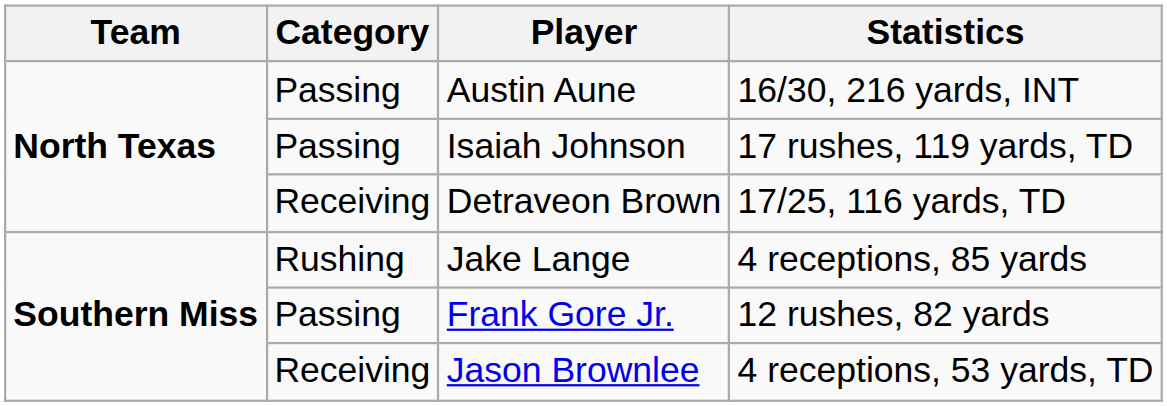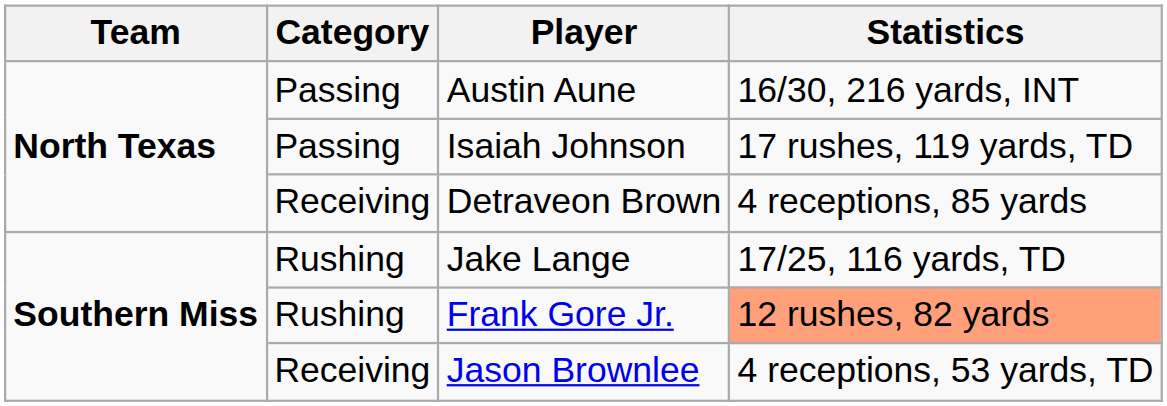(902, 202) 17/25, 116 yards, TD -> (912, 202) 4 receptions, 85 yards
(912, 258) 4 receptions, 85 yards -> (902, 258) 17/25, 116 yards, TD
(338, 314) Passing -> (340, 314) Rushing
(894, 314) no background -> (894, 314) lightsalmon background
